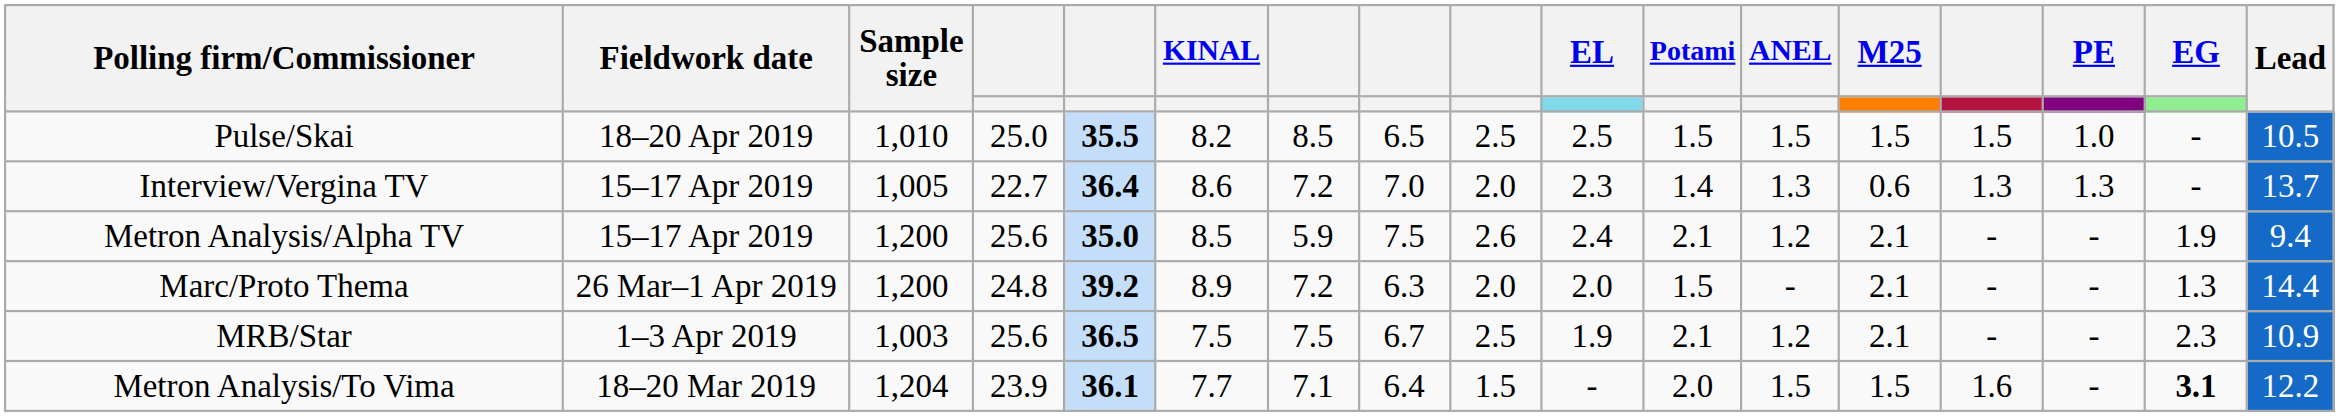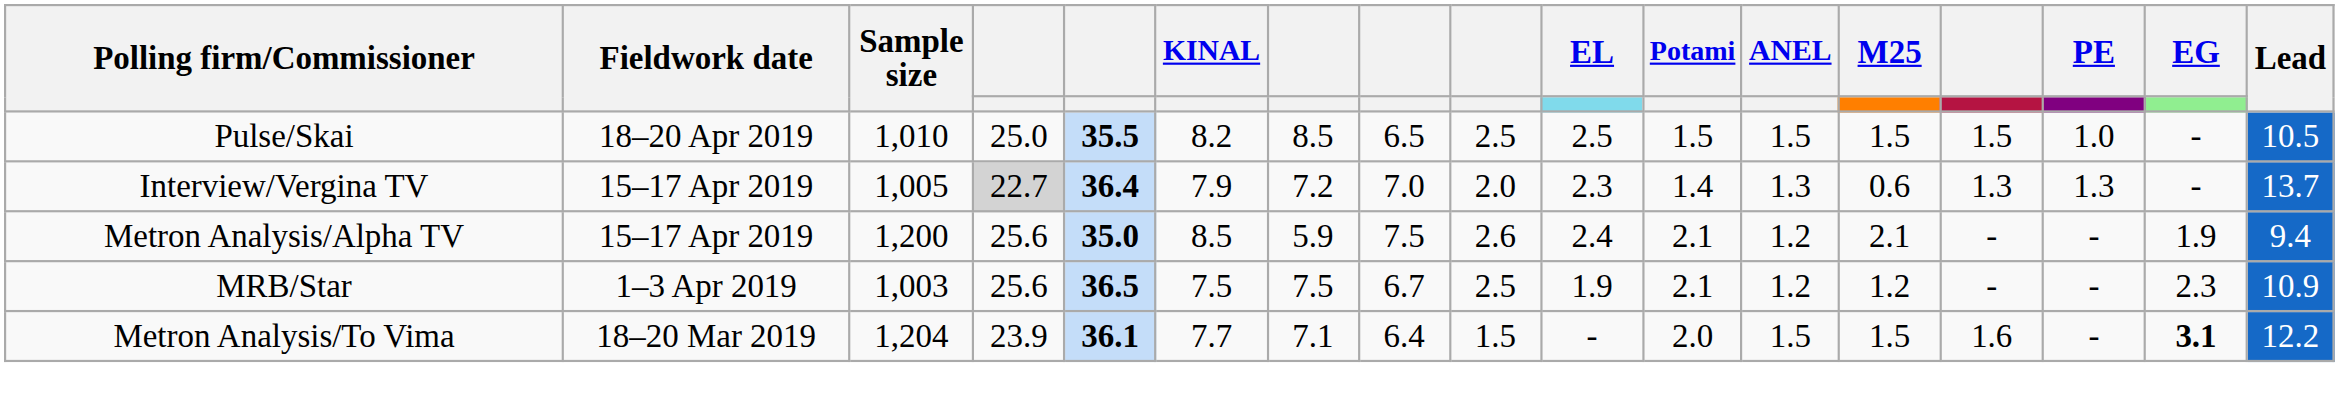(1019, 186) no background -> (1019, 186) lightgrey background
(1212, 186) 8.6 -> (1212, 186) 7.9
- row: (284, 286)
(1890, 336) 2.1 -> (1890, 286) 1.2
